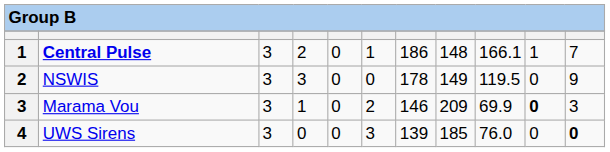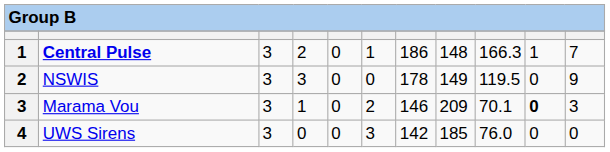(500, 52) 166.1 -> (500, 52) 166.3
(496, 106) 69.9 -> (496, 106) 70.1
(414, 133) 139 -> (414, 133) 142
(574, 133) bold -> (574, 133) normal
